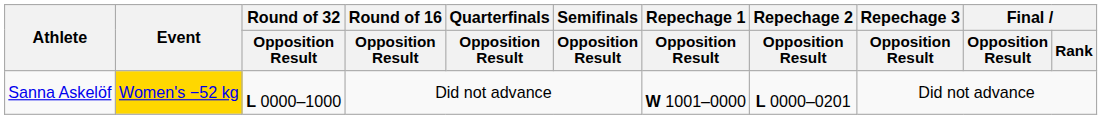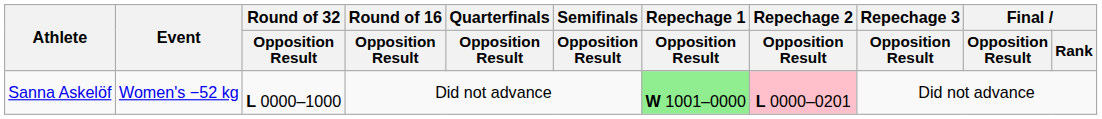(179, 93) gold background -> (179, 93) no background
(696, 102) no background -> (696, 102) lightgreen background
(803, 102) no background -> (803, 102) pink background
